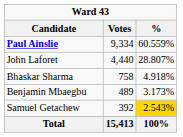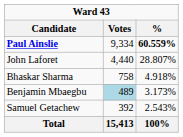(156, 44) normal -> (157, 44) bold
(126, 92) no background -> (126, 92) lightblue background
(159, 108) gold background -> (160, 108) no background
